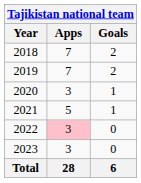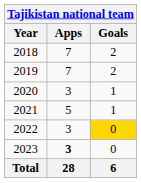(68, 129) pink background -> (68, 129) no background
(113, 129) no background -> (113, 129) gold background
(68, 149) normal -> (68, 149) bold
